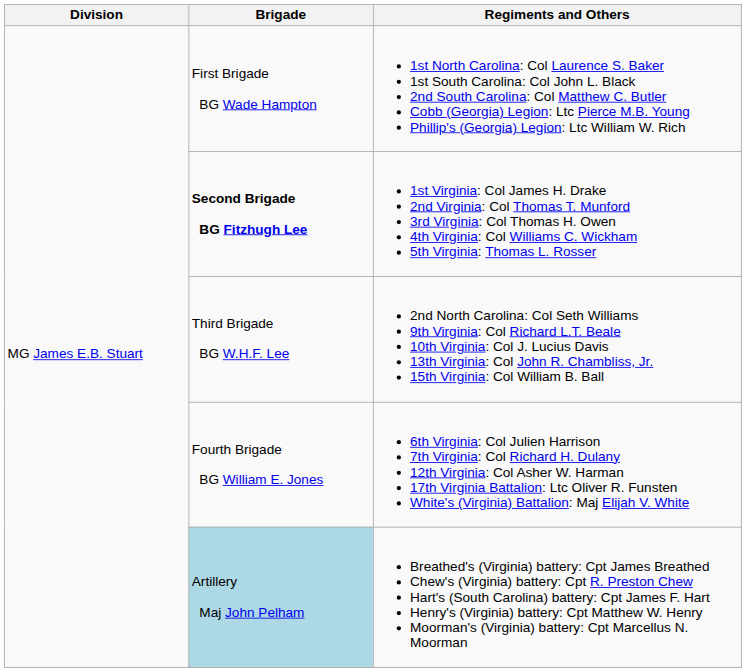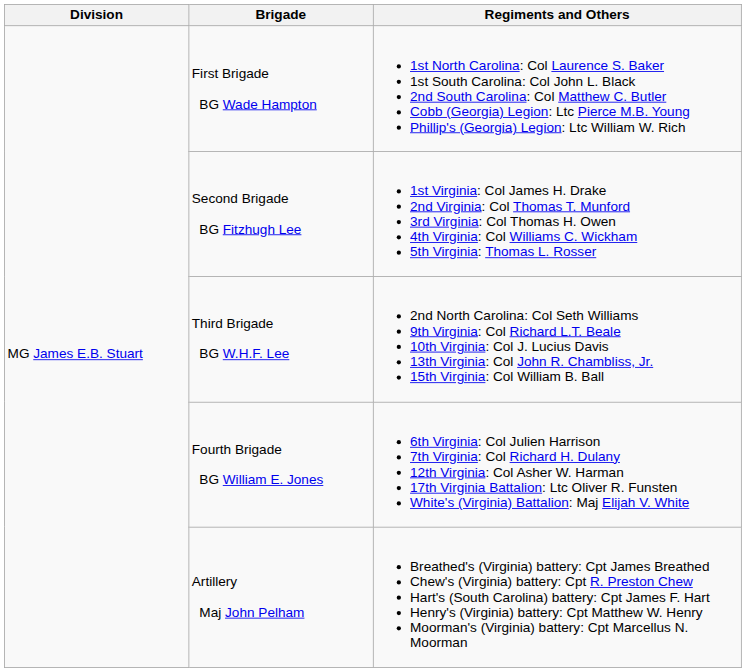(250, 213) bold -> (247, 213) normal
(248, 597) lightblue background -> (248, 597) no background
